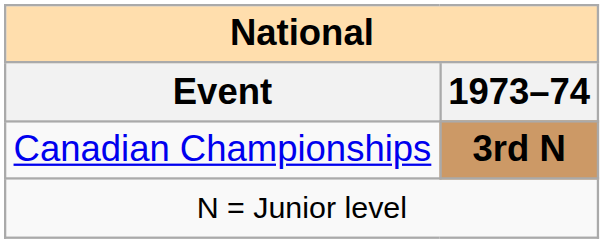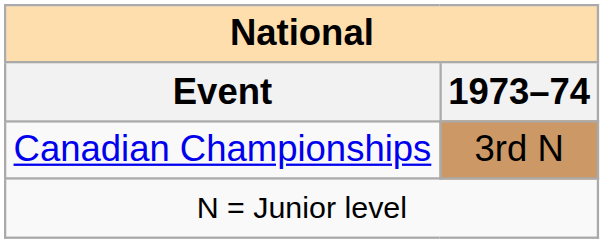(519, 149) bold -> (519, 149) normal
